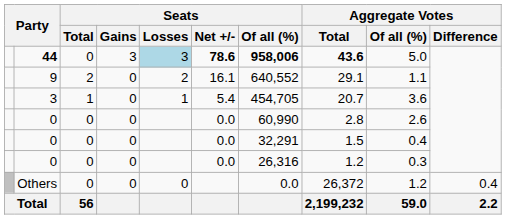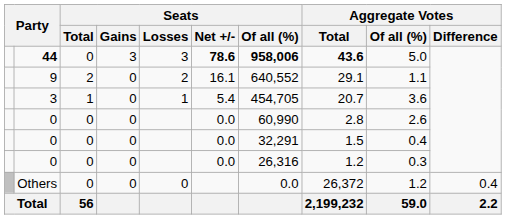(185, 57) lightblue background -> (185, 57) no background
